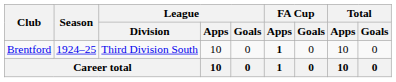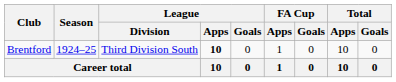(216, 49) normal -> (216, 49) bold
(279, 49) bold -> (279, 49) normal
